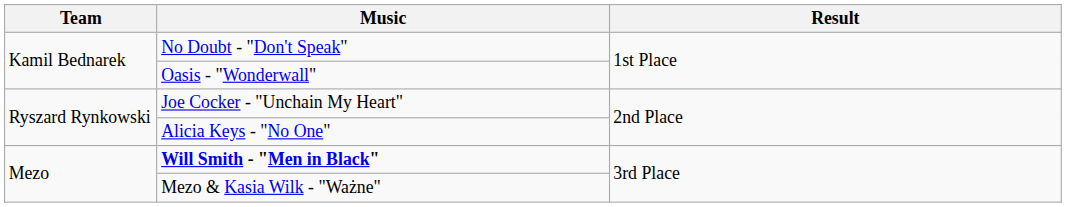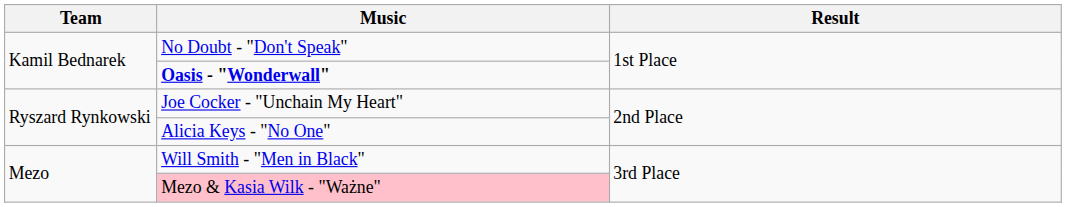(239, 74) normal -> (246, 74) bold
(270, 159) bold -> (263, 159) normal
(271, 187) no background -> (271, 187) pink background
